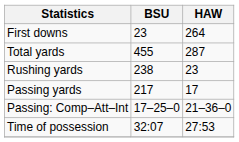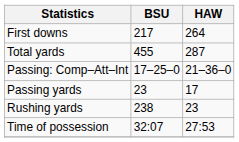(140, 33) 23 -> (144, 33) 217
rows swapped: (45, 71) <-> (68, 108)
(144, 89) 217 -> (140, 89) 23
